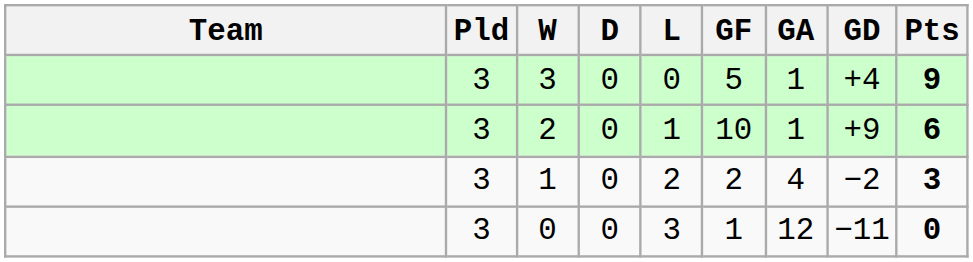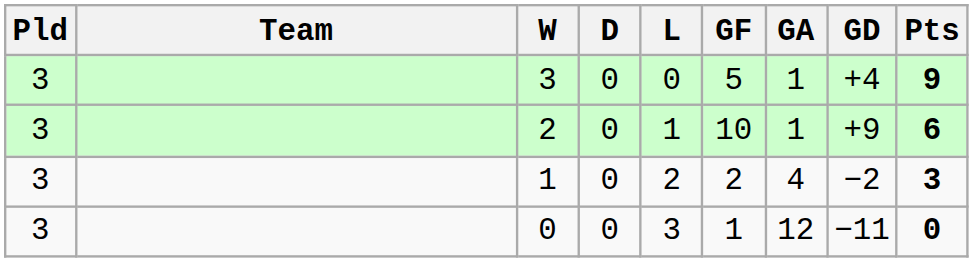columns swapped: (226, 30) <-> (482, 30)
